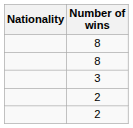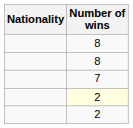(97, 79) 3 -> (97, 79) 7
(97, 97) no background -> (97, 97) lightyellow background
